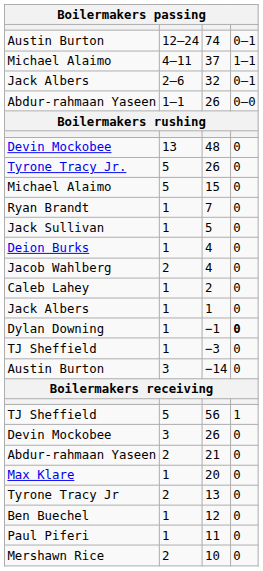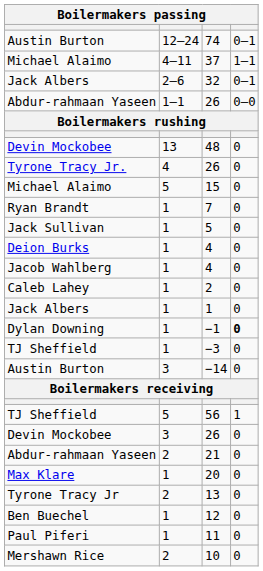(166, 167) 5 -> (166, 167) 4
(166, 268) 2 -> (166, 268) 1
